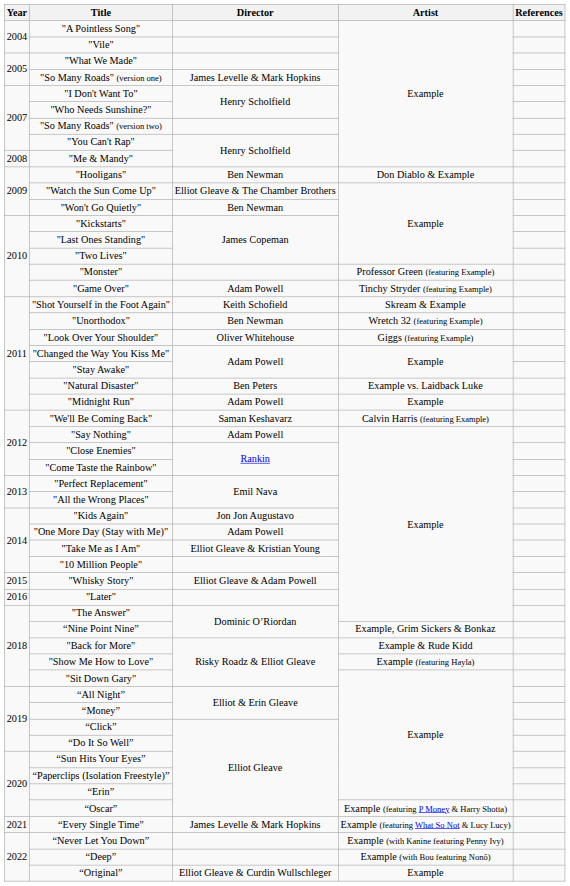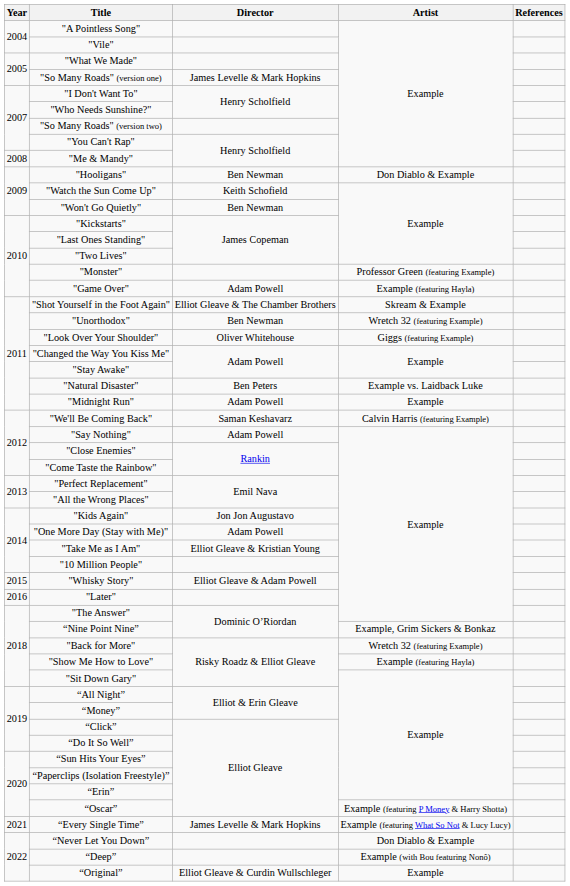(255, 191) Elliot Gleave & The Chamber Brothers -> (255, 191) Keith Schofield
(425, 288) Tinchy Stryder (featuring Example) -> (425, 288) Example (featuring Hayla)
(255, 304) Keith Schofield -> (255, 304) Elliot Gleave & The Chamber Brothers
(425, 645) Example & Rude Kidd -> (425, 645) Wretch 32 (featuring Example)
(425, 840) Example (with Kanine featuring Penny Ivy) -> (425, 840) Don Diablo & Example
